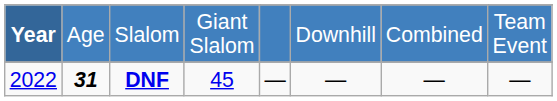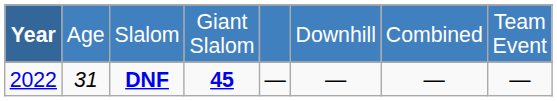(86, 79) bold -> (86, 79) normal
(222, 79) normal -> (222, 79) bold
